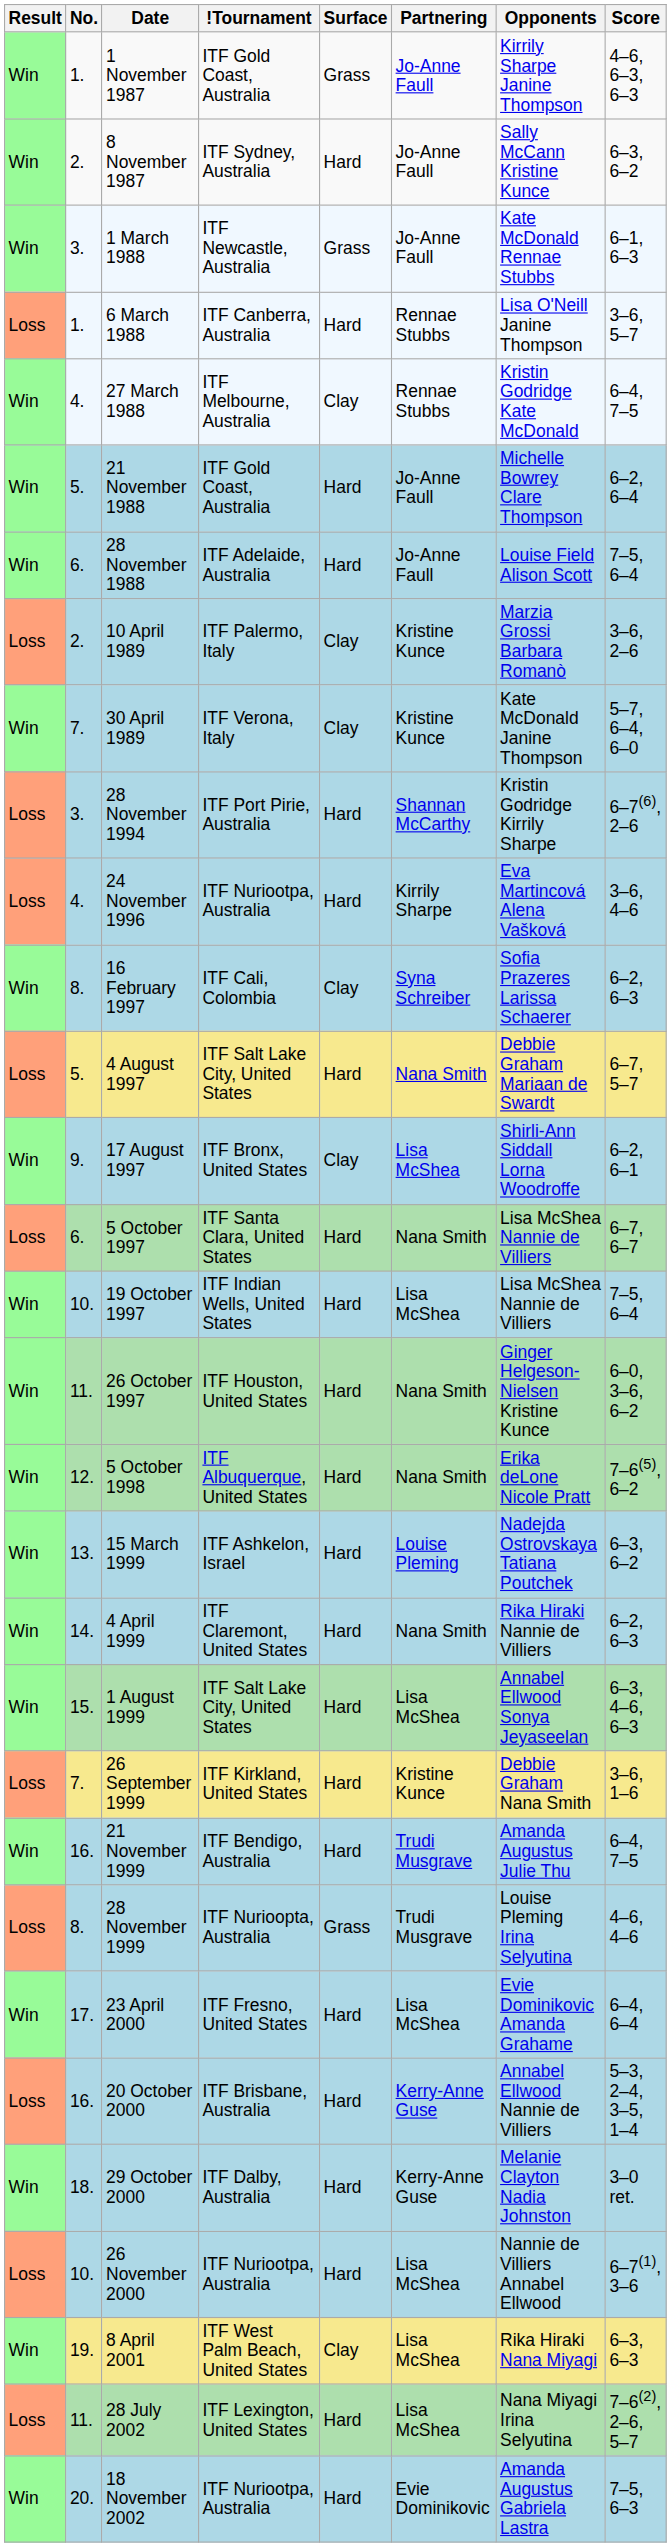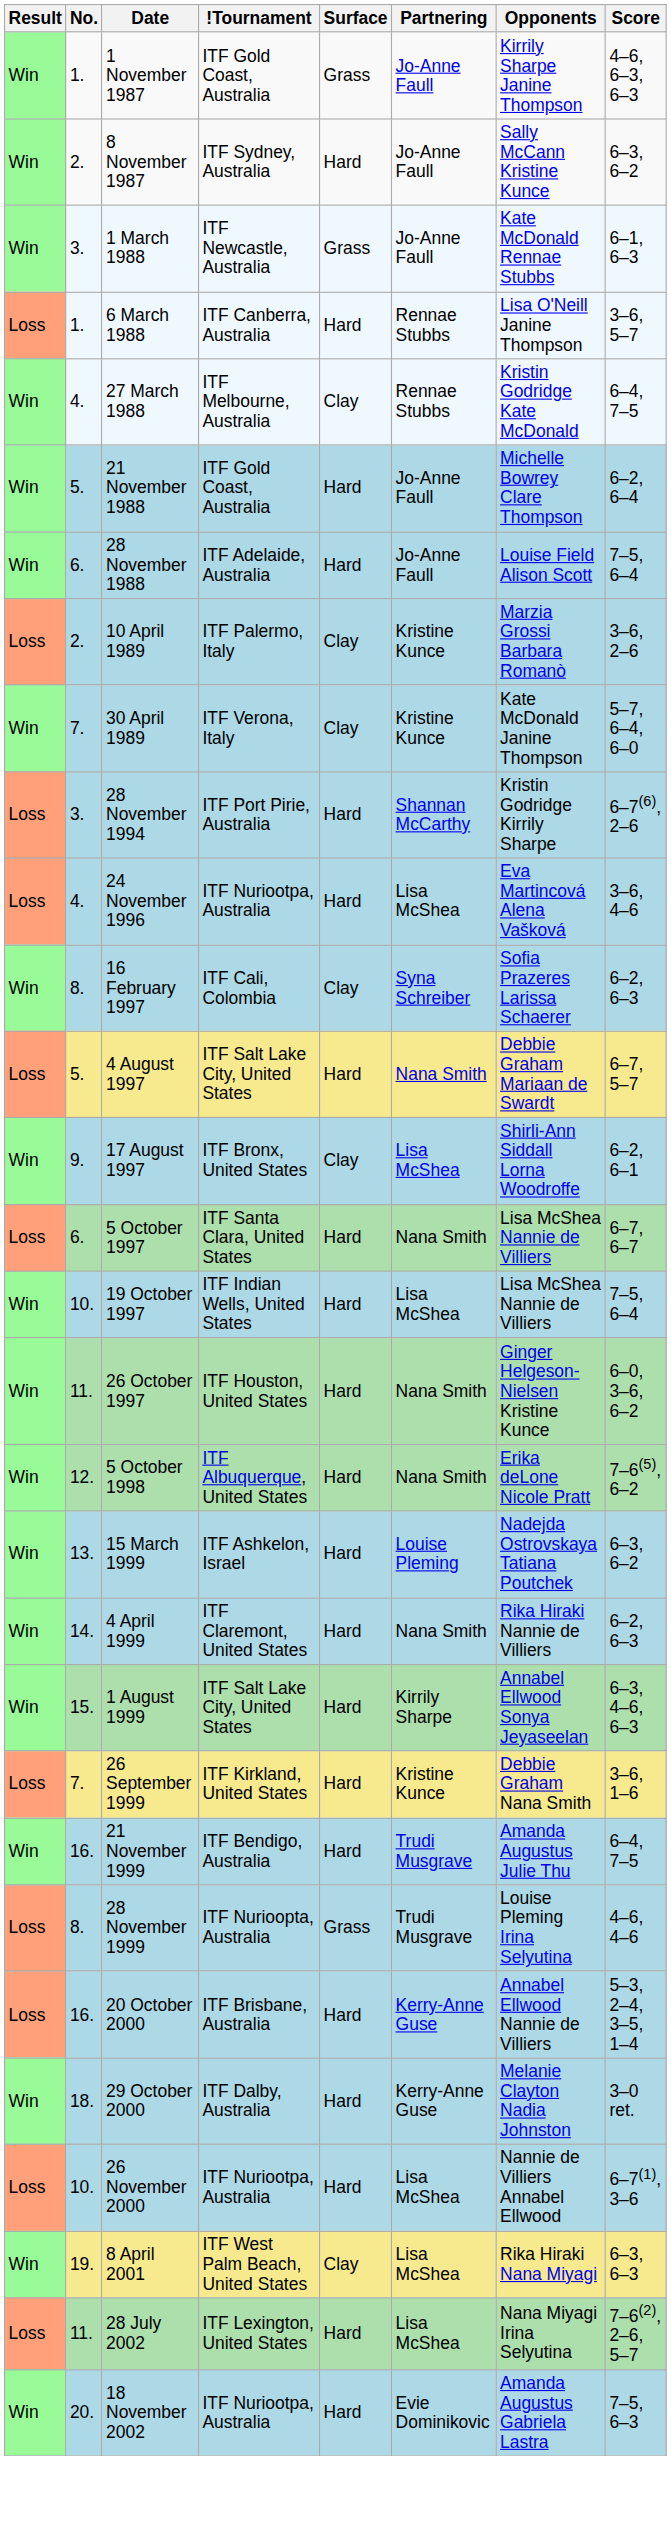(424, 901) Kirrily Sharpe -> (428, 901) Lisa McShea
(428, 1707) Lisa McShea -> (424, 1707) Kirrily Sharpe
- row: (135, 2014)
